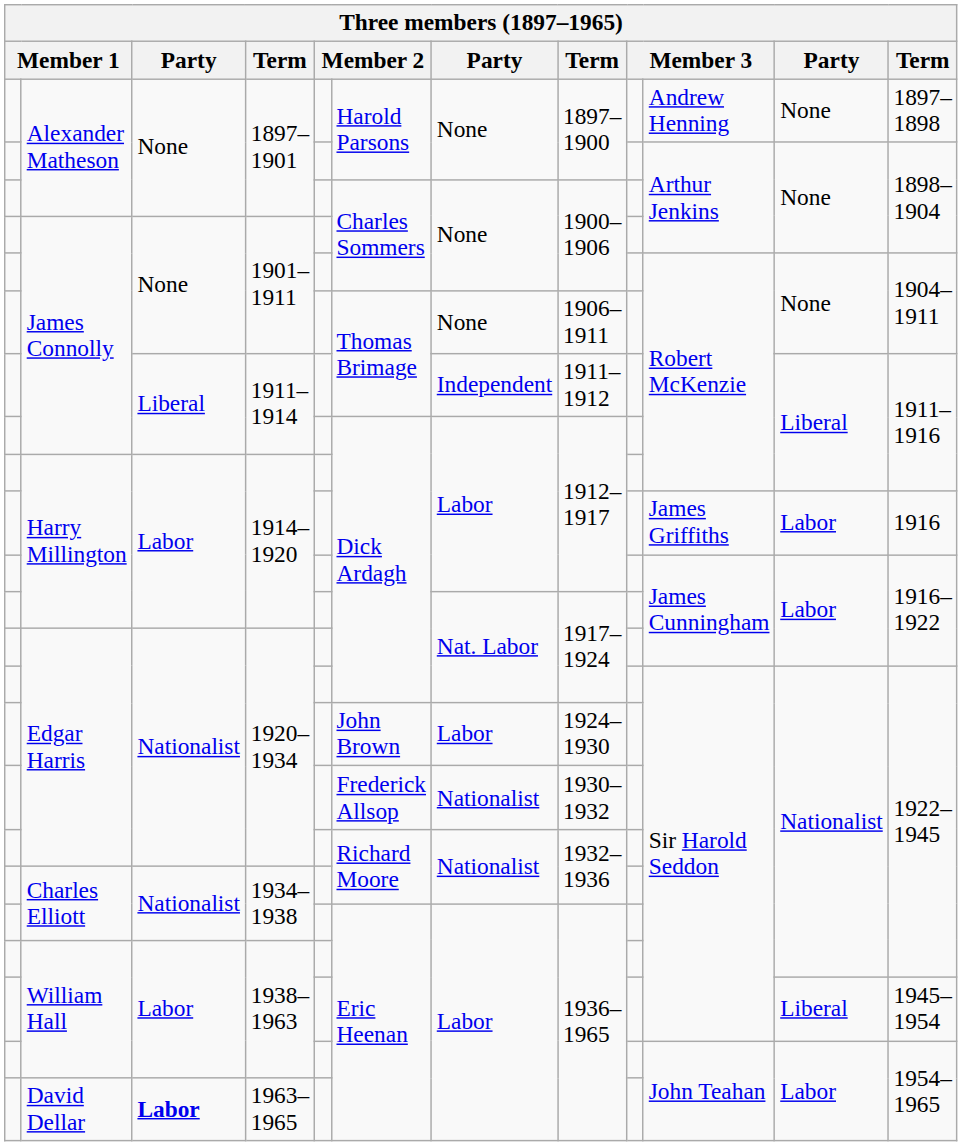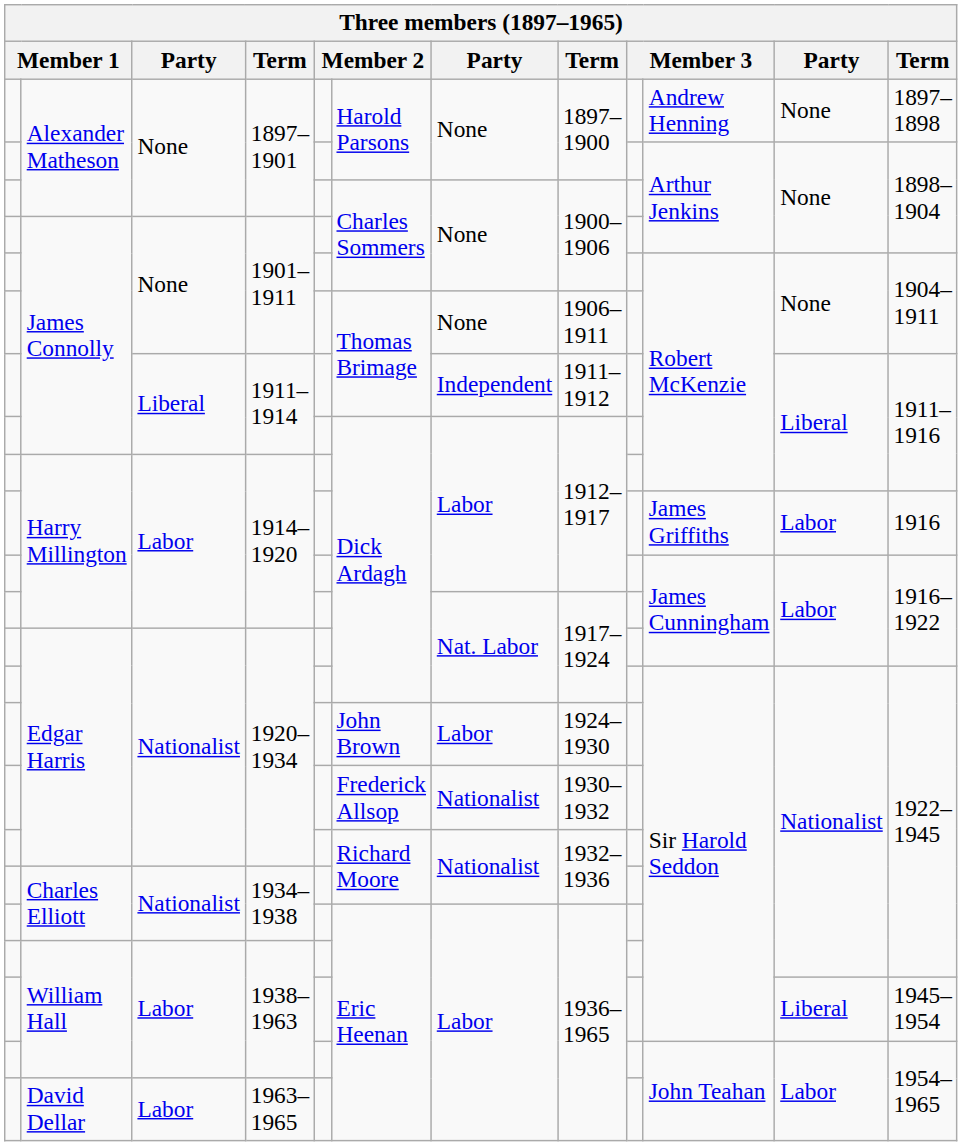(169, 1109) bold -> (165, 1109) normal
